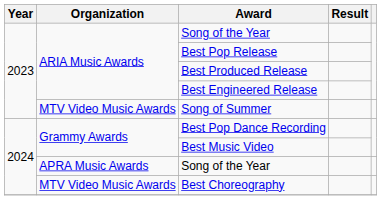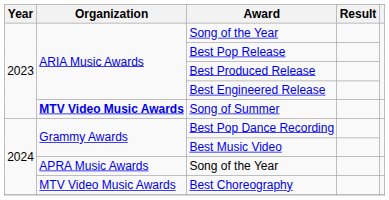(108, 109) normal -> (112, 109) bold
